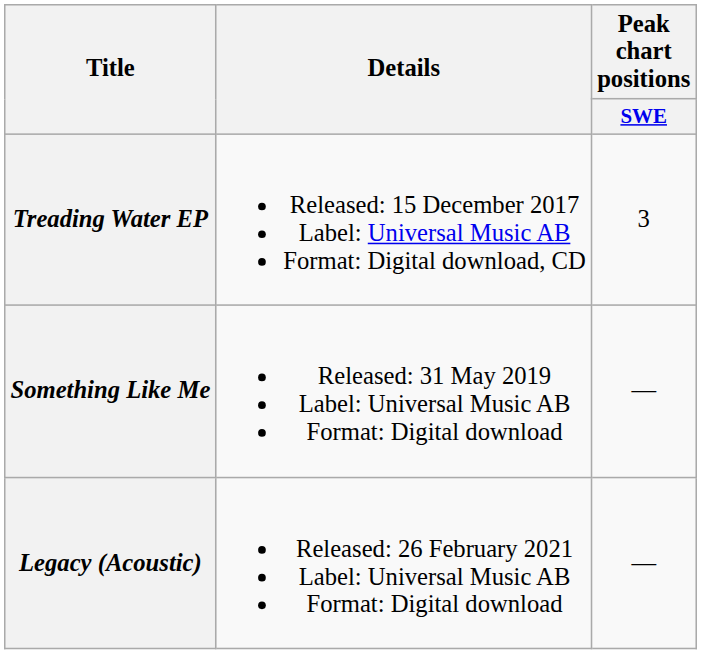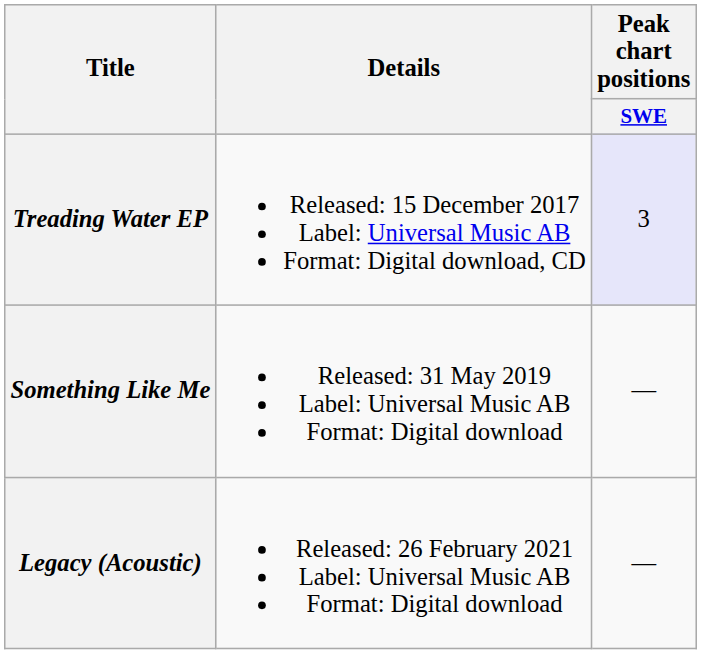(644, 219) no background -> (644, 219) lavender background
